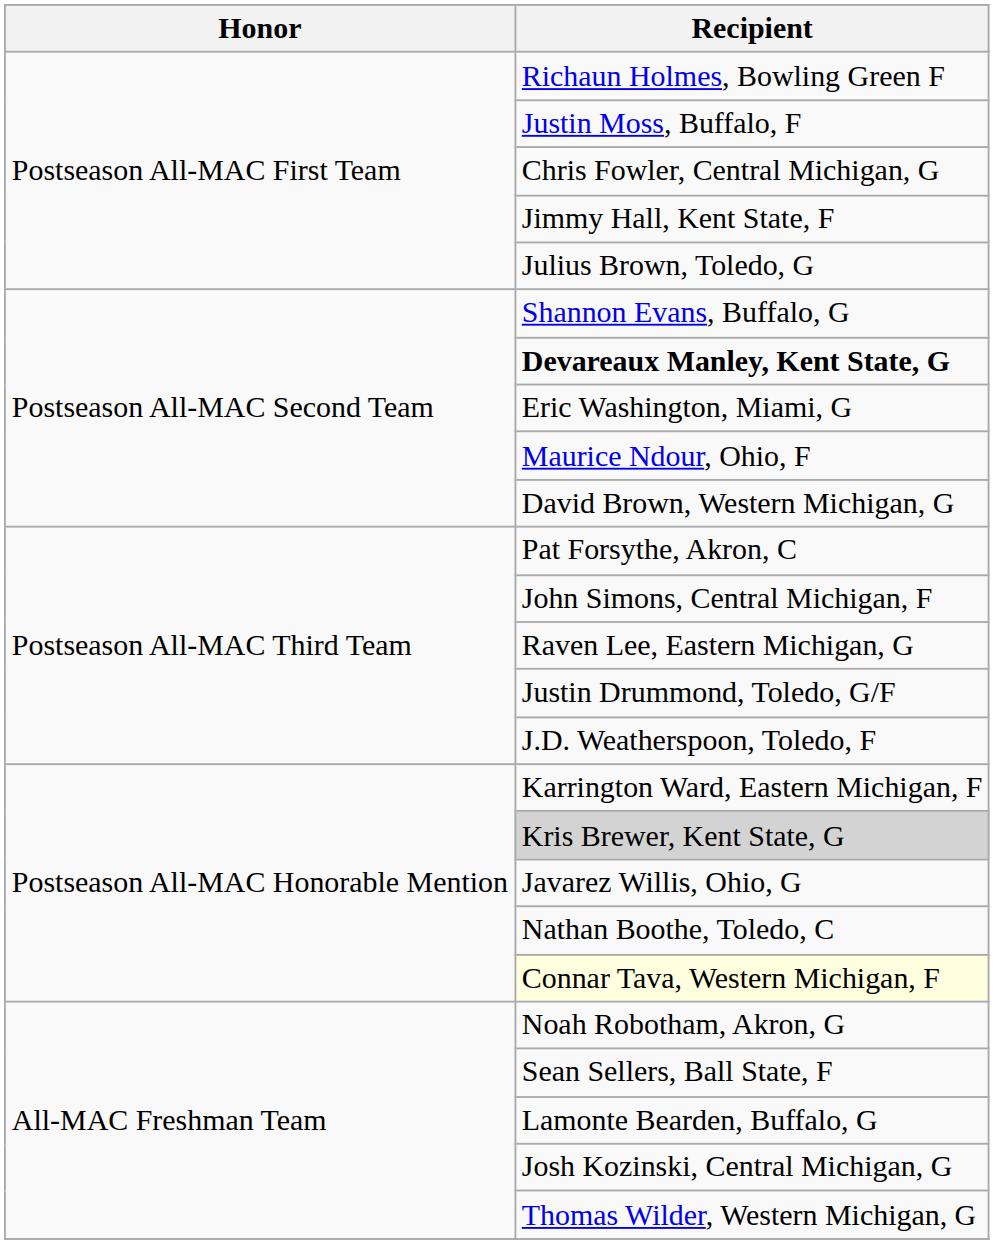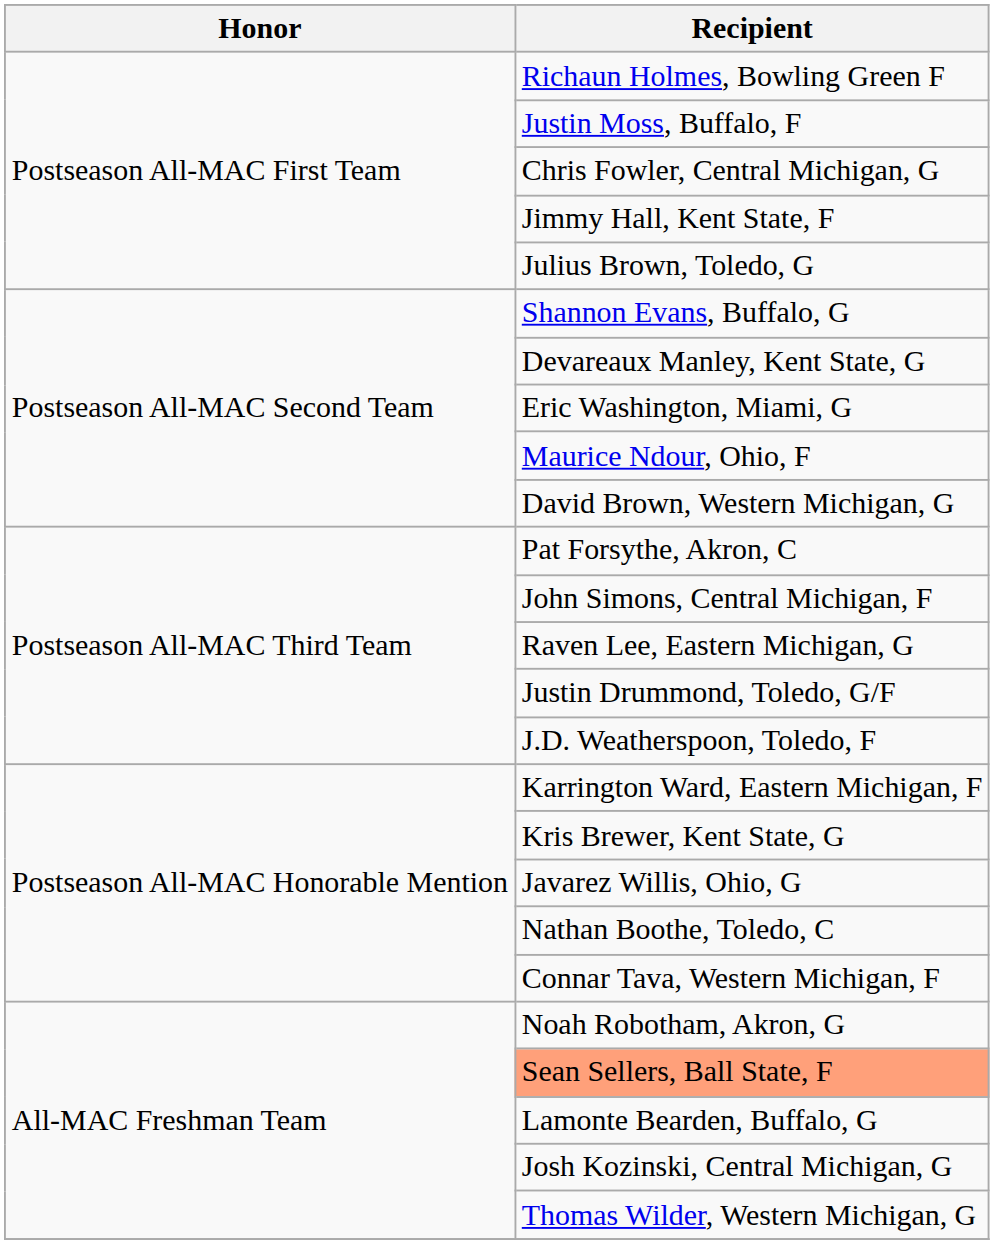(736, 360) bold -> (724, 360) normal
(683, 834) lightgrey background -> (683, 834) no background
(731, 977) lightyellow background -> (731, 977) no background
(677, 1072) no background -> (677, 1072) lightsalmon background
